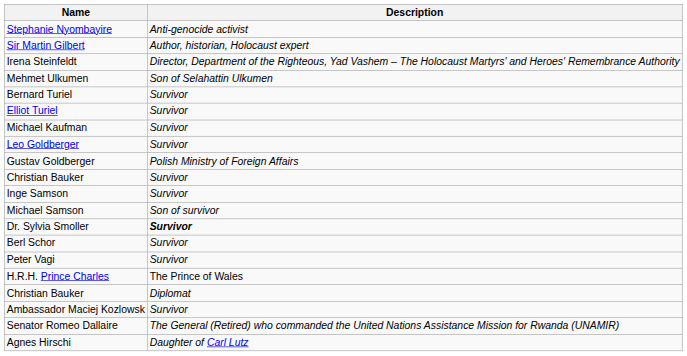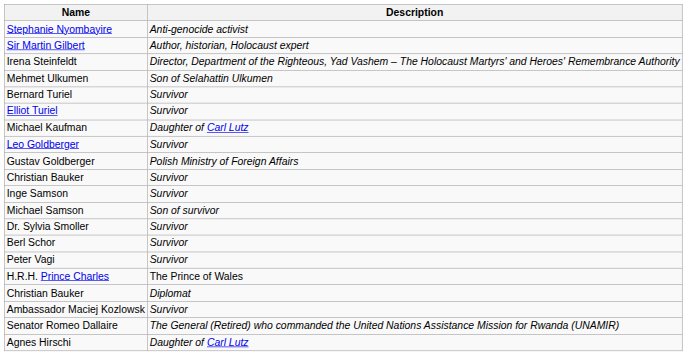(169, 128) Survivor -> (199, 128) Daughter of Carl Lutz
(171, 227) bold -> (169, 227) normal
